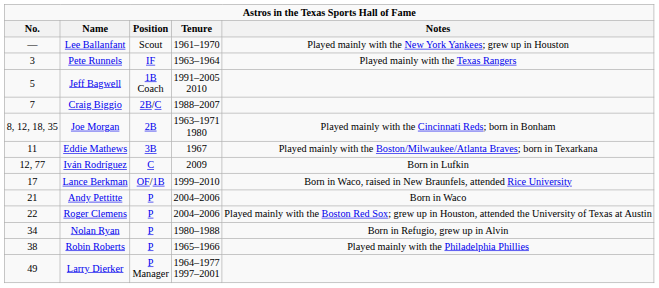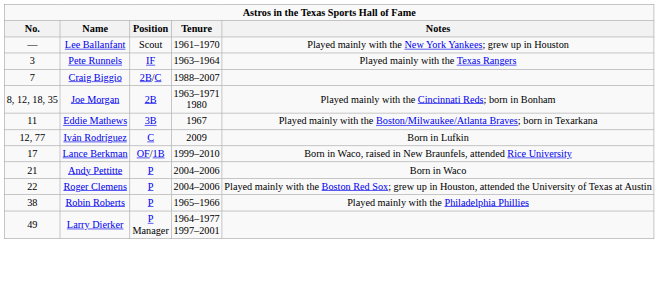- row: (95, 83)
- row: (95, 230)
